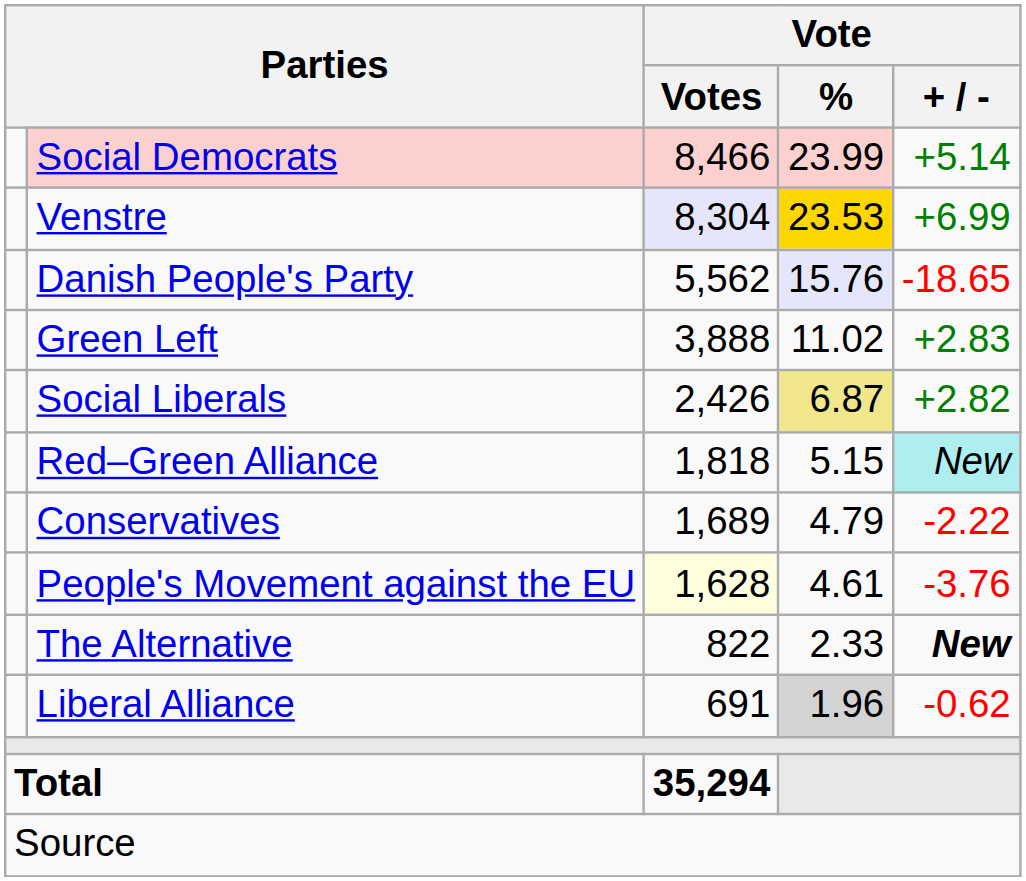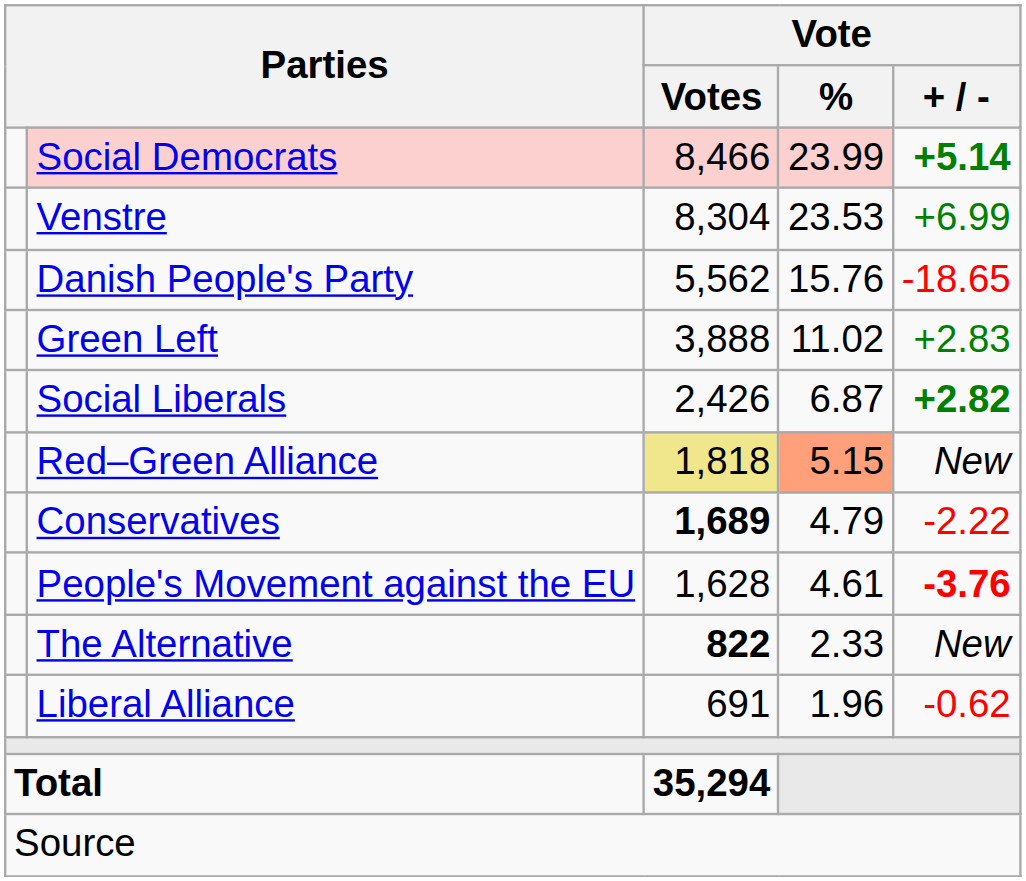(962, 156) normal -> (962, 156) bold
(722, 217) lavender background -> (722, 217) no background
(836, 217) gold background -> (836, 217) no background
(836, 278) lavender background -> (836, 278) no background
(847, 400) khaki background -> (847, 400) no background
(962, 400) normal -> (962, 400) bold
(722, 461) no background -> (722, 461) khaki background
(847, 461) no background -> (847, 461) lightsalmon background
(972, 461) paleturquoise background -> (972, 461) no background
(722, 522) normal -> (722, 522) bold
(722, 583) lightyellow background -> (722, 583) no background
(967, 583) normal -> (967, 583) bold
(738, 643) normal -> (738, 643) bold
(971, 643) bold -> (972, 643) normal
(847, 704) lightgrey background -> (847, 704) no background
